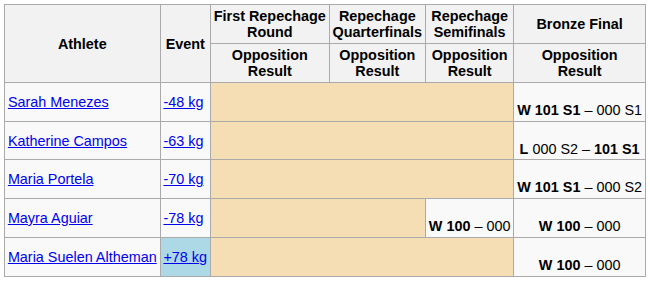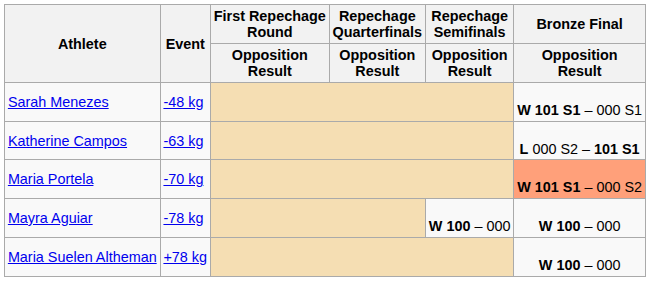(580, 187) no background -> (580, 187) lightsalmon background
(185, 257) lightblue background -> (185, 257) no background
